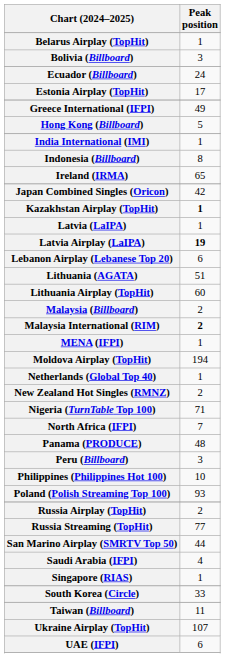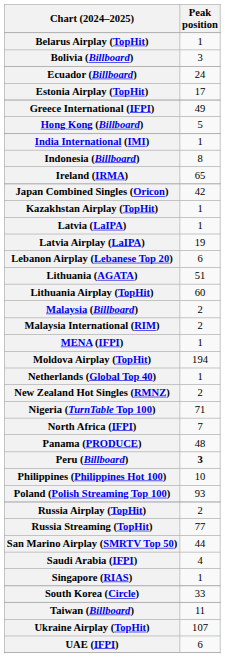(200, 208) bold -> (200, 208) normal
(200, 242) bold -> (200, 242) normal
(200, 326) bold -> (200, 326) normal
(200, 460) normal -> (200, 460) bold
